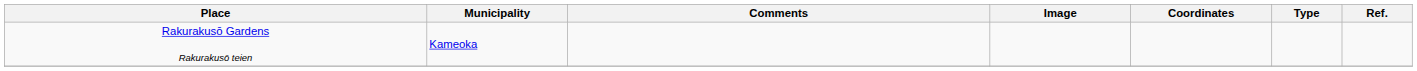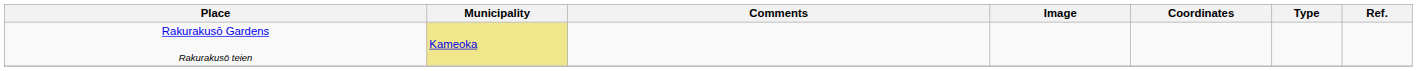(453, 44) no background -> (453, 44) khaki background
